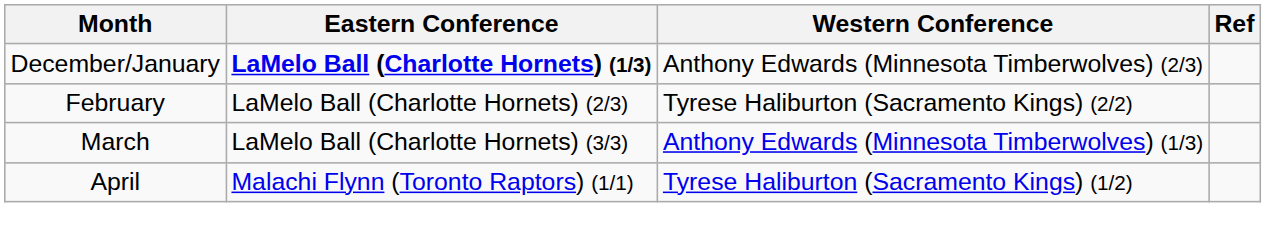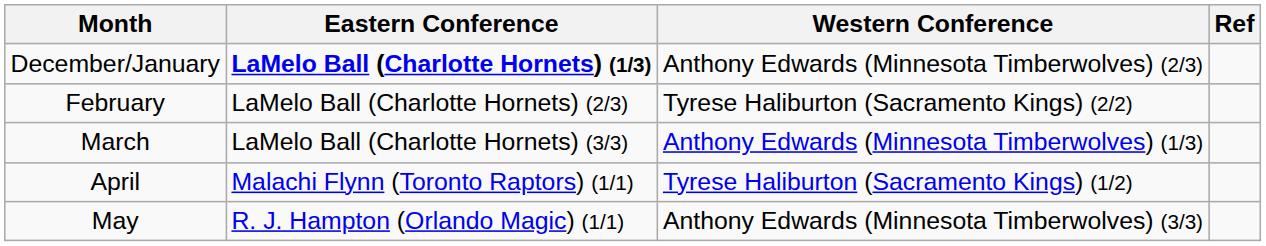+ row: (115, 220)
